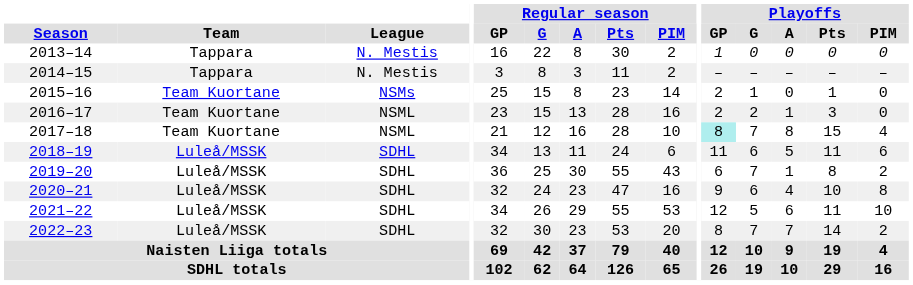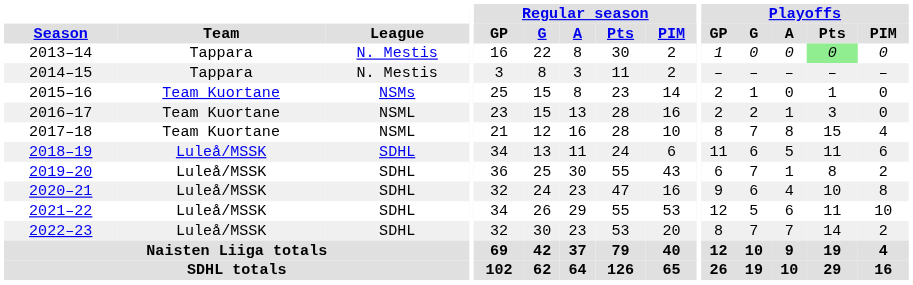(832, 53) no background -> (832, 53) lightgreen background
(719, 132) paleturquoise background -> (719, 132) no background
